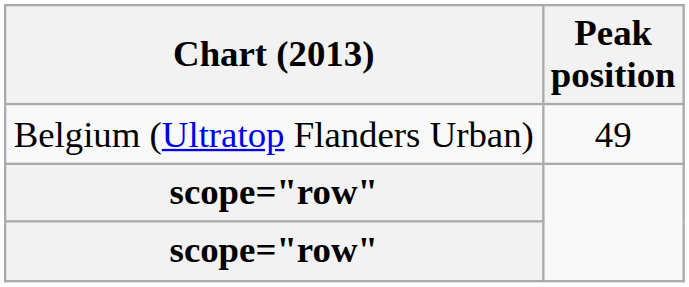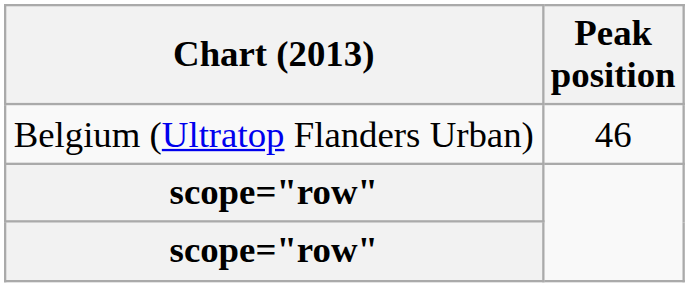(613, 133) 49 -> (613, 133) 46
